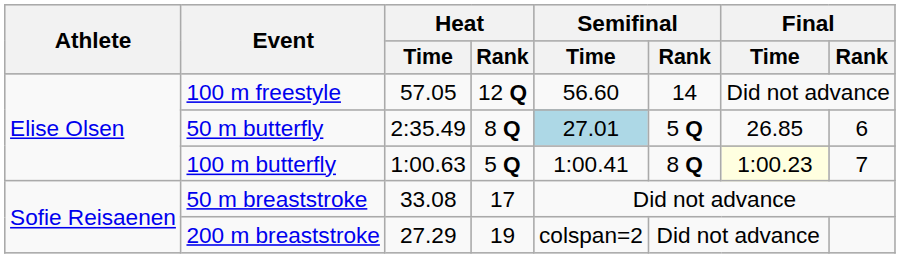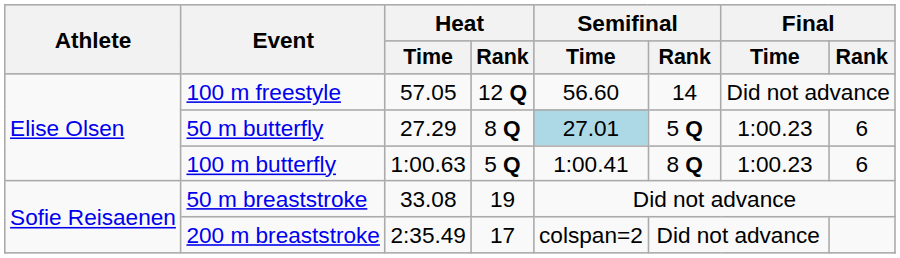(428, 128) 2:35.49 -> (428, 128) 27.29
(775, 128) 26.85 -> (775, 128) 1:00.23
(775, 164) lightyellow background -> (775, 164) no background
(862, 164) 7 -> (862, 164) 6
(502, 200) 17 -> (502, 200) 19
(428, 235) 27.29 -> (428, 235) 2:35.49
(502, 235) 19 -> (502, 235) 17
